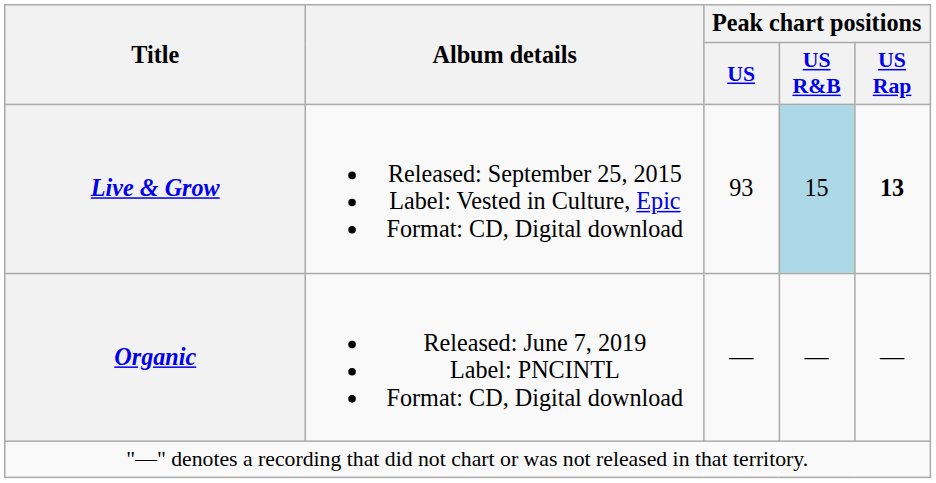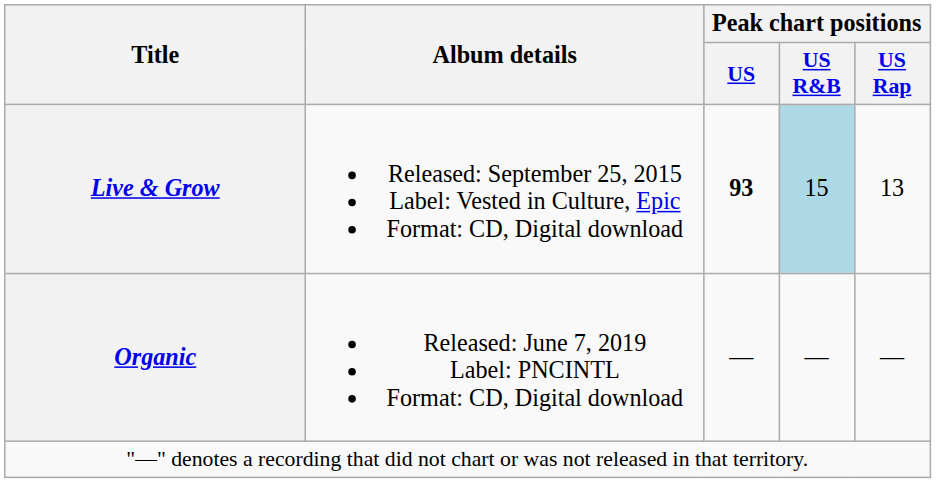(741, 188) normal -> (741, 188) bold
(892, 188) bold -> (892, 188) normal
